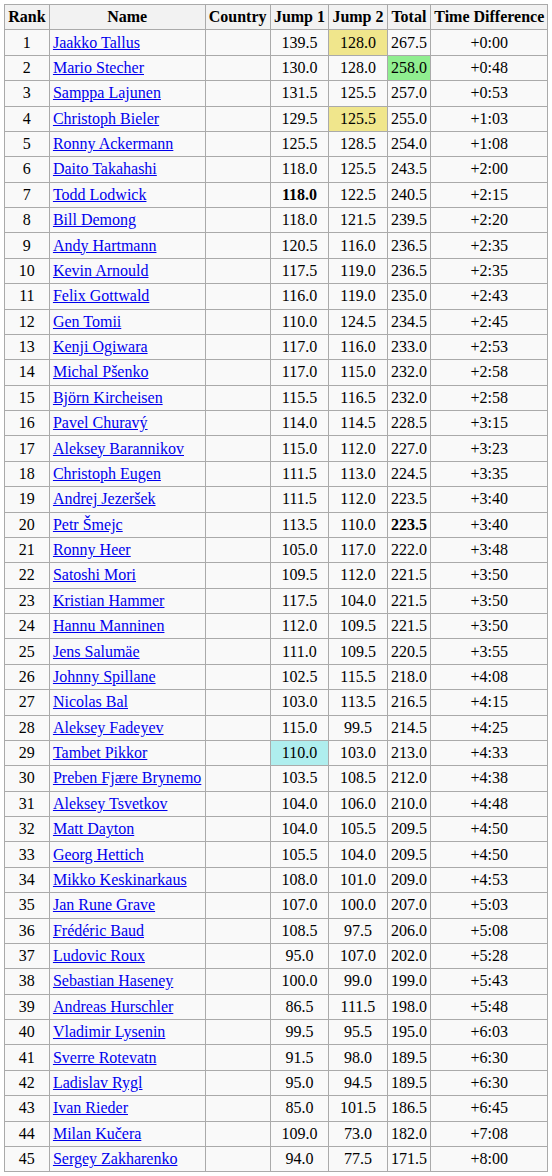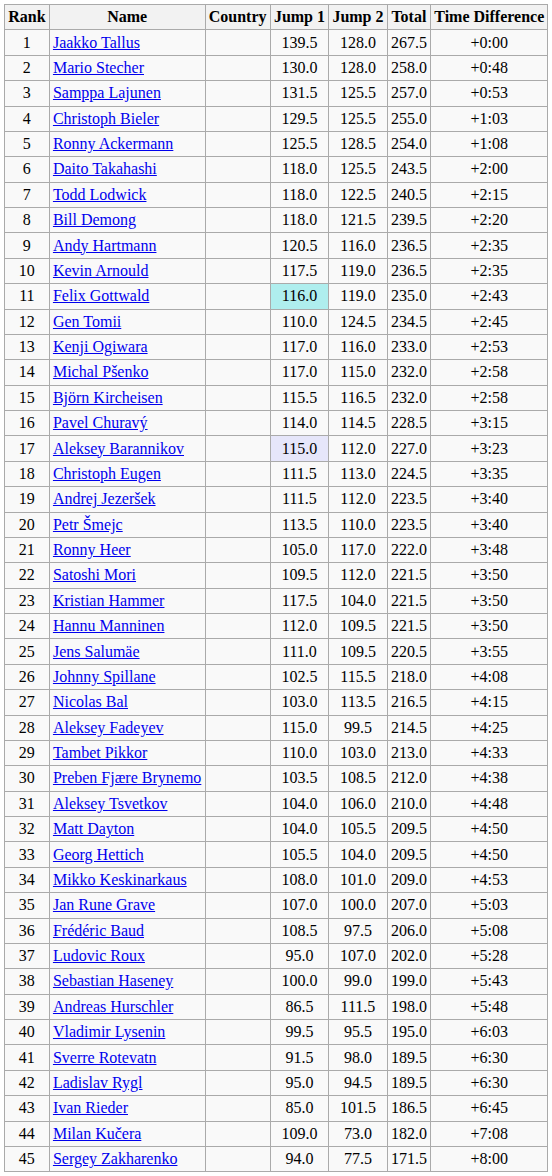(358, 42) khaki background -> (358, 42) no background
(409, 67) lightgreen background -> (409, 67) no background
(358, 118) khaki background -> (358, 118) no background
(299, 194) bold -> (299, 194) normal
(299, 296) no background -> (299, 296) paleturquoise background
(299, 448) no background -> (299, 448) lavender background
(409, 524) bold -> (409, 524) normal
(299, 753) paleturquoise background -> (299, 753) no background
